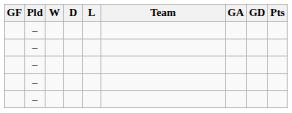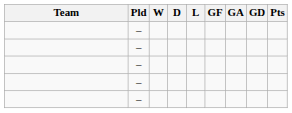columns swapped: (163, 13) <-> (14, 13)
